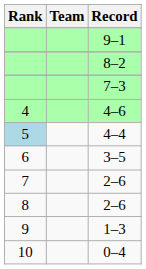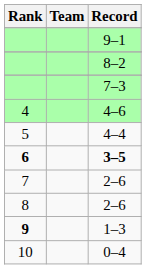(25, 134) lightblue background -> (25, 134) no background
(25, 157) normal -> (25, 157) bold
(114, 157) normal -> (114, 157) bold
(25, 228) normal -> (25, 228) bold
